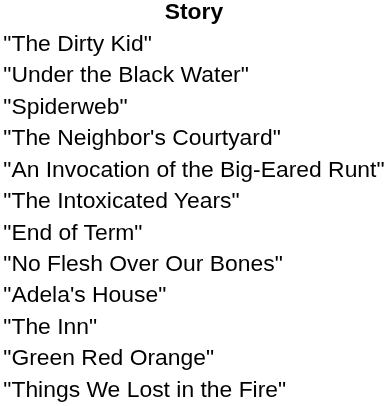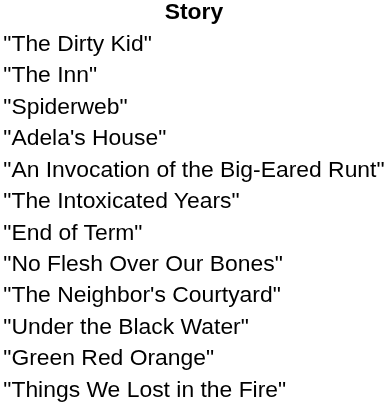(126, 74) "Under the Black Water" -> (50, 74) "The Inn"
(142, 137) "The Neighbor's Courtyard" -> (85, 137) "Adela's House"
(85, 295) "Adela's House" -> (142, 295) "The Neighbor's Courtyard"
(50, 326) "The Inn" -> (126, 326) "Under the Black Water"
